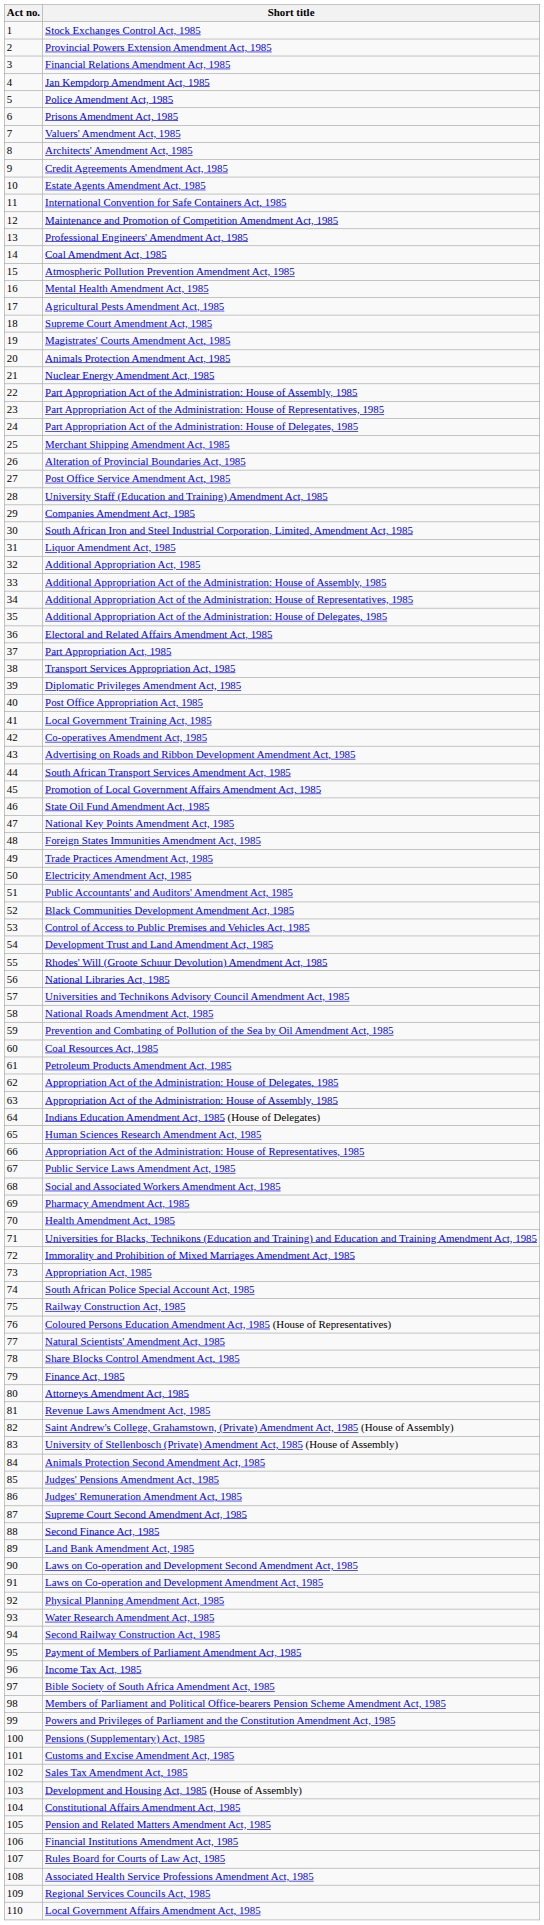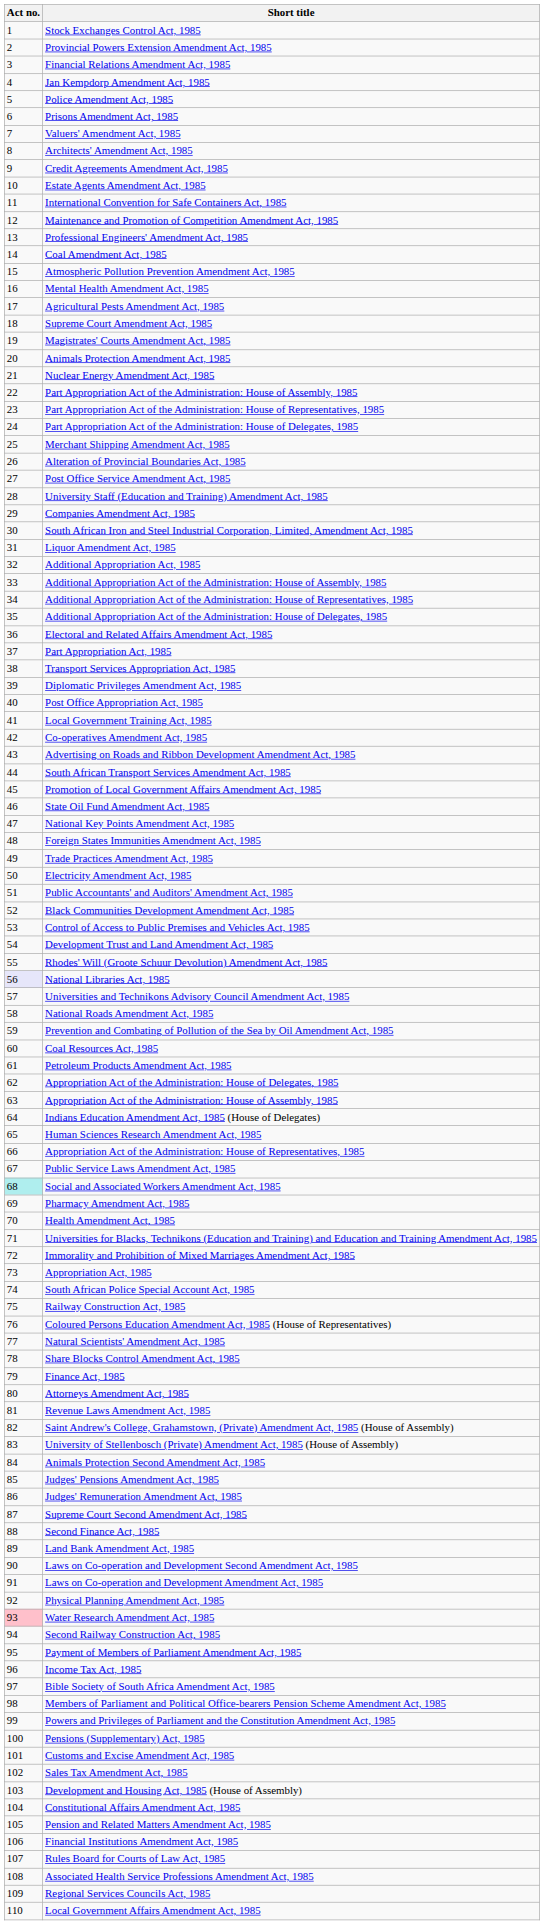(12, 979) no background -> (12, 979) lavender background
(12, 1186) no background -> (12, 1186) paleturquoise background
(12, 1617) no background -> (12, 1617) pink background
